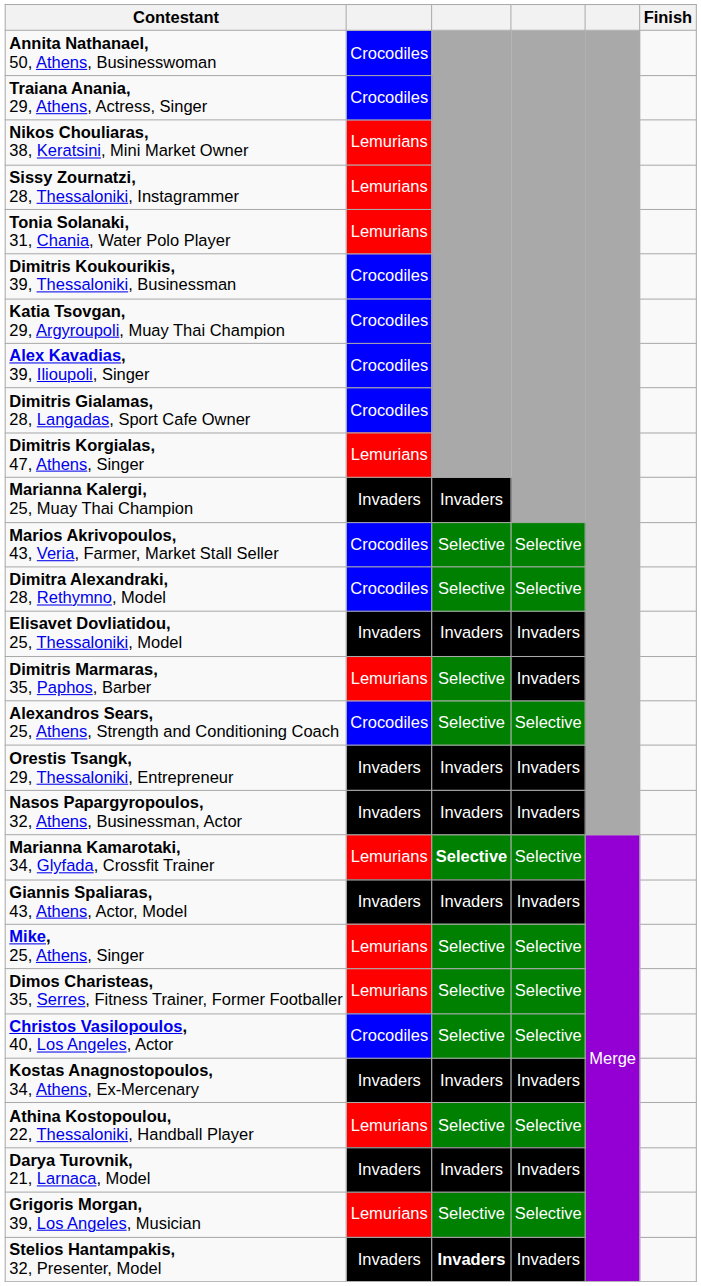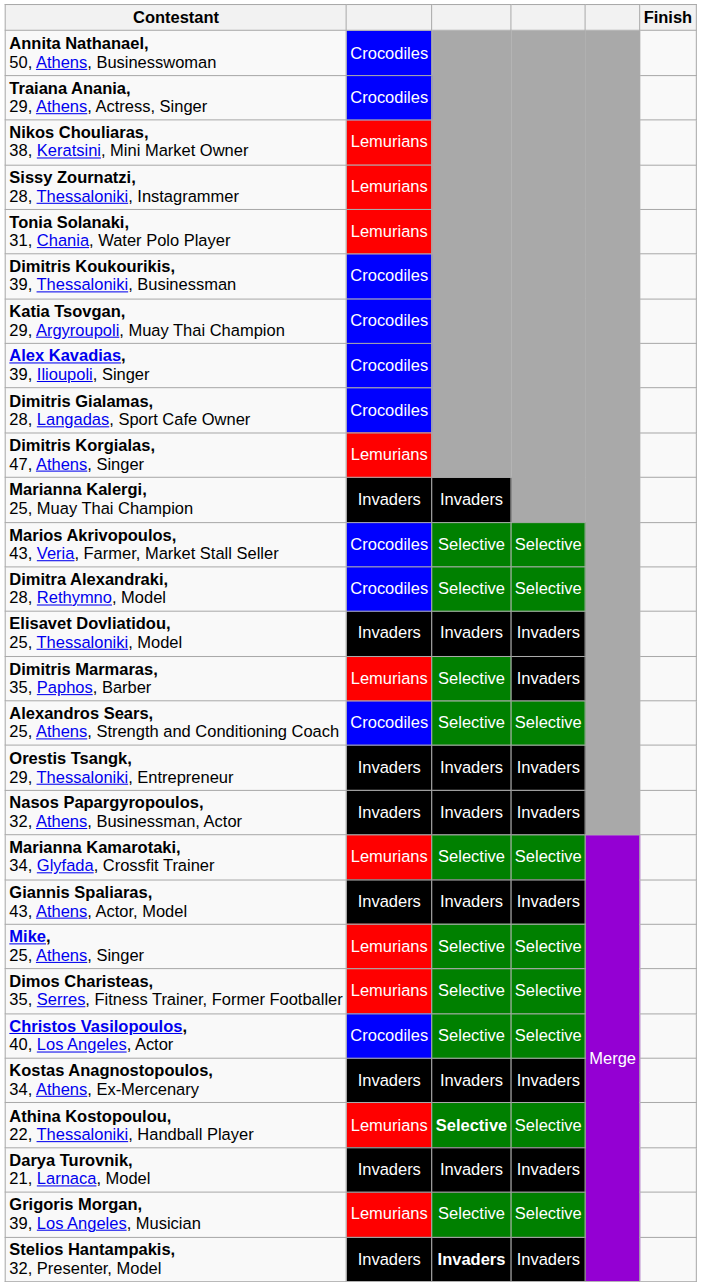(472, 857) bold -> (472, 857) normal
(472, 1125) normal -> (472, 1125) bold
